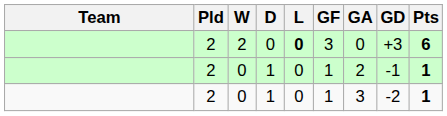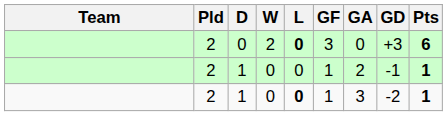columns swapped: (242, 17) <-> (270, 17)
(299, 96) normal -> (299, 96) bold
